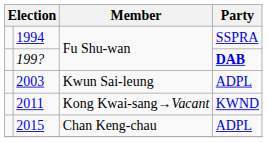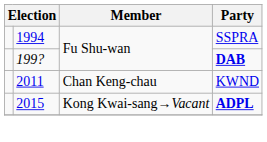- row: (30, 81)
(136, 103) Kong Kwai-sang→Vacant -> (110, 81) Chan Keng-chau
(110, 125) Chan Keng-chau -> (136, 103) Kong Kwai-sang→Vacant
(234, 125) normal -> (235, 103) bold
